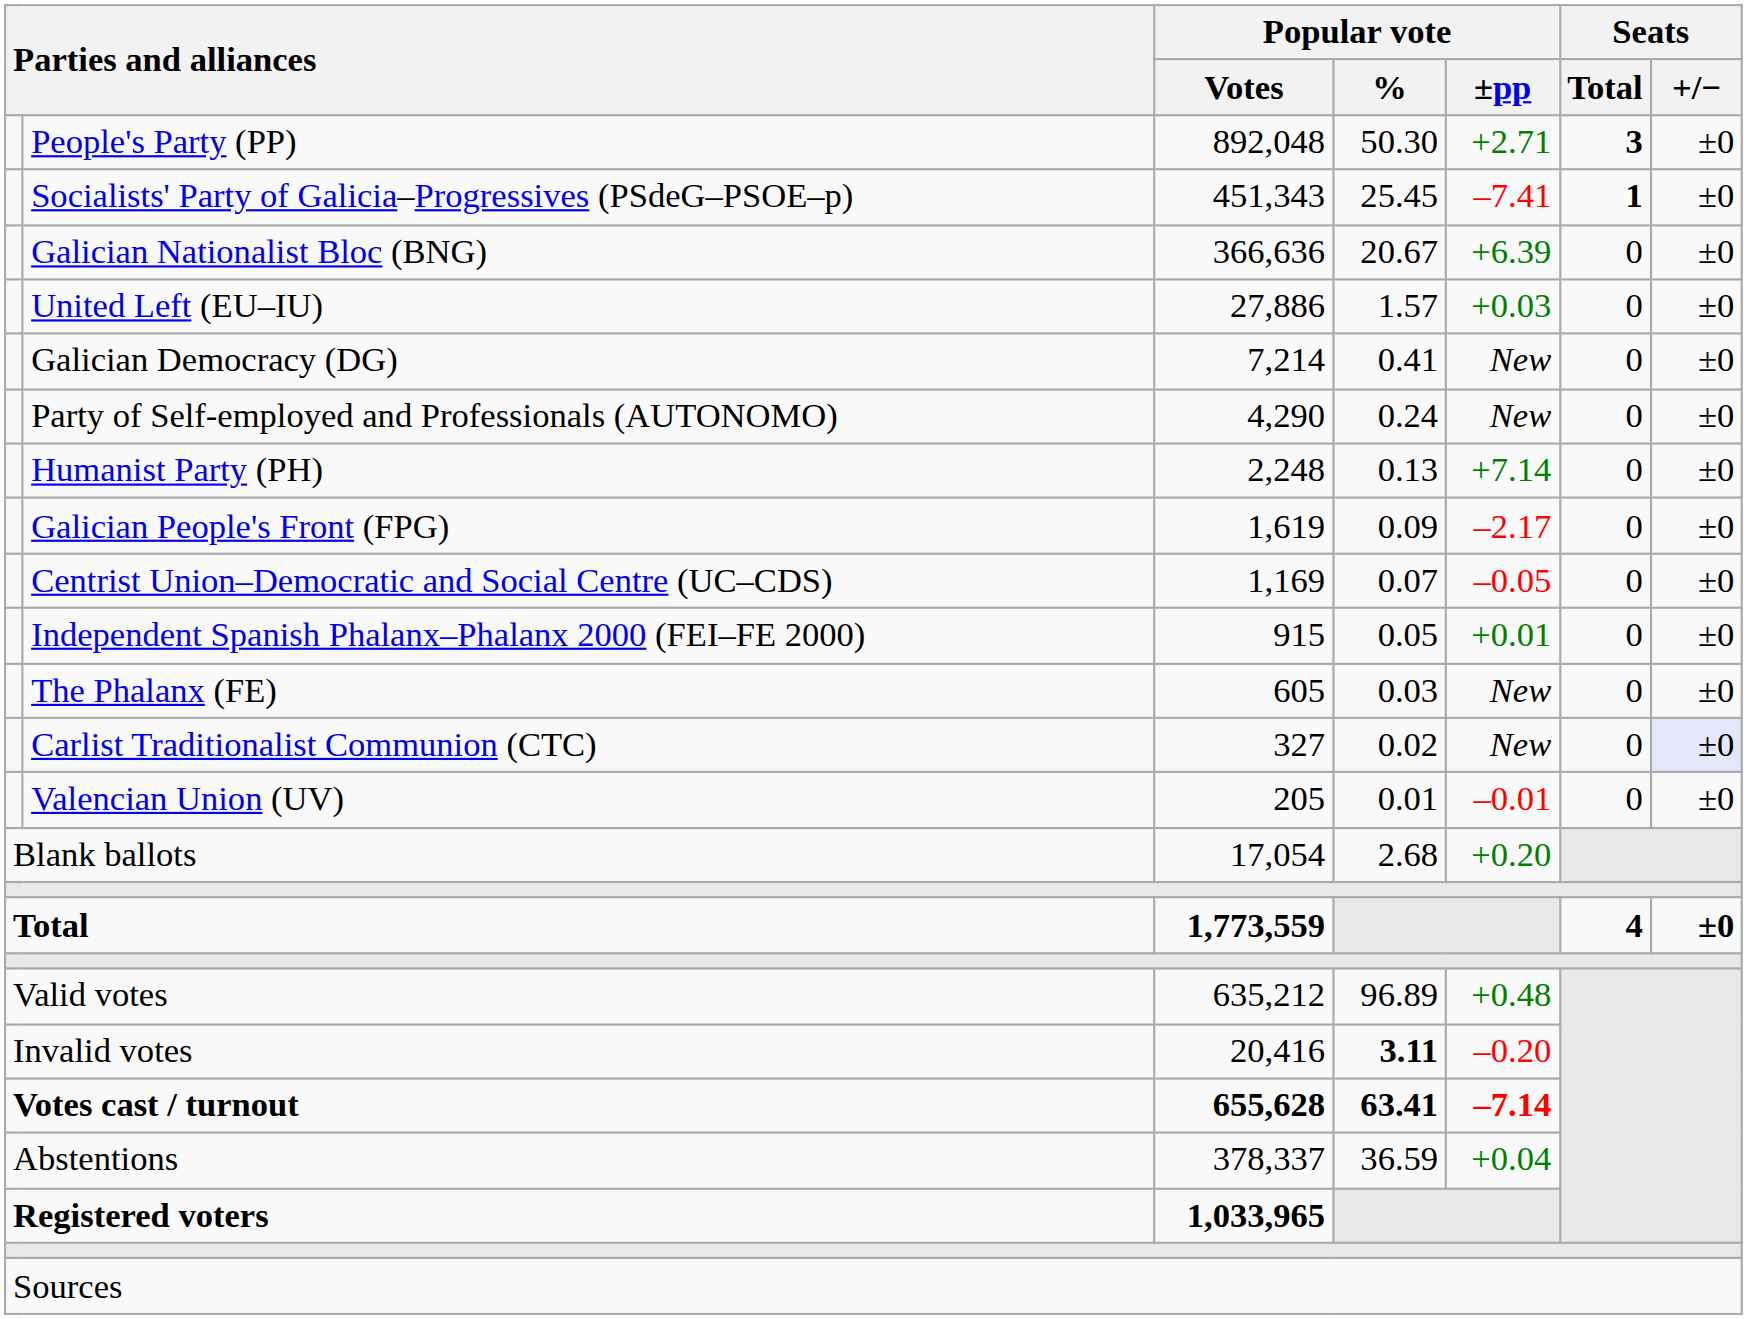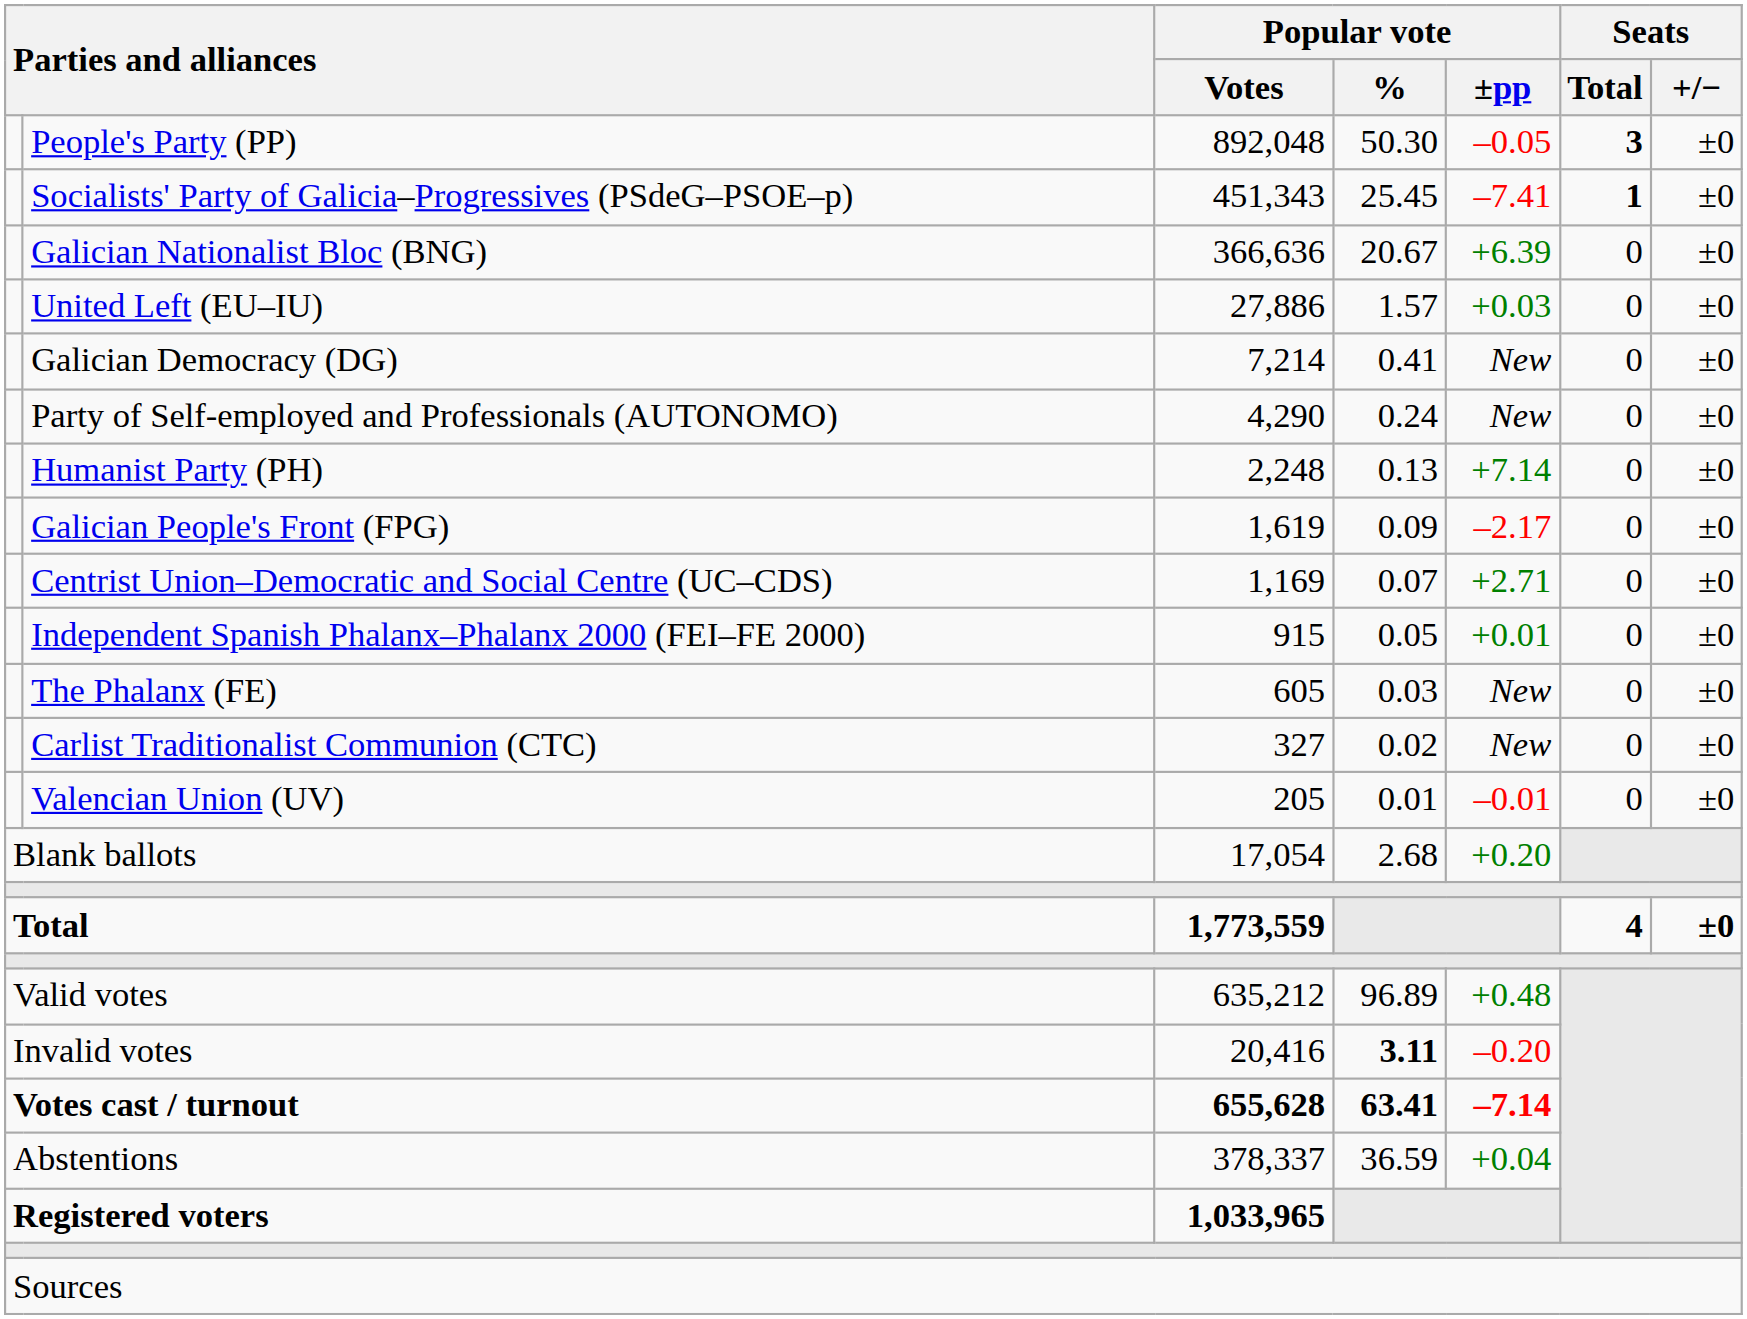(1511, 141) +2.71 -> (1512, 141) –0.05
(1512, 580) –0.05 -> (1511, 580) +2.71
(1716, 744) lavender background -> (1716, 744) no background
